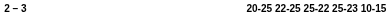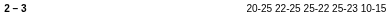(316, 8) bold -> (316, 8) normal
